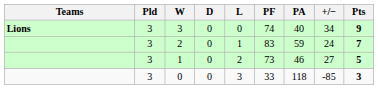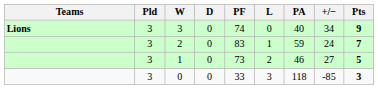columns swapped: (239, 12) <-> (269, 12)
